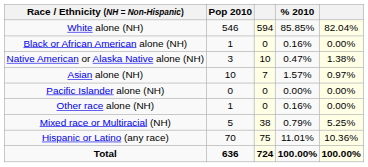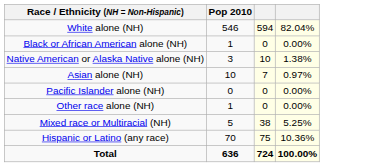- column: (297, 12)
